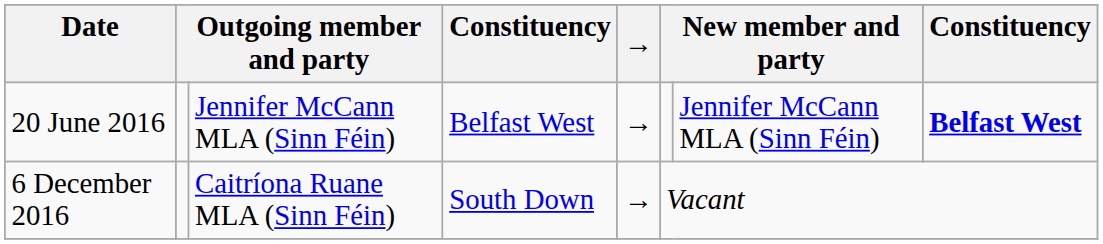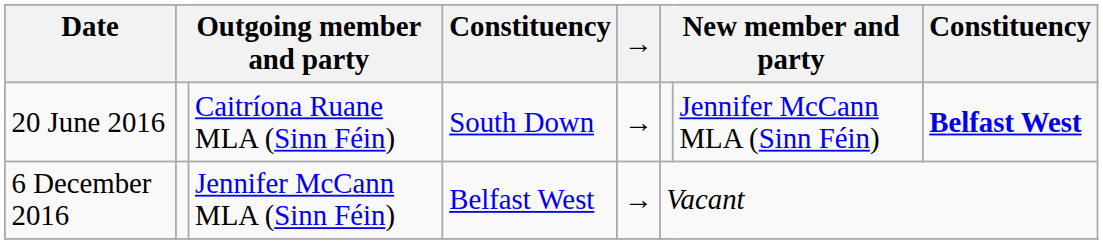(295, 121) Jennifer McCann MLA (Sinn Féin) -> (295, 121) Caitríona Ruane MLA (Sinn Féin)
(522, 121) Belfast West -> (522, 121) South Down
(295, 199) Caitríona Ruane MLA (Sinn Féin) -> (295, 199) Jennifer McCann MLA (Sinn Féin)
(522, 199) South Down -> (522, 199) Belfast West
